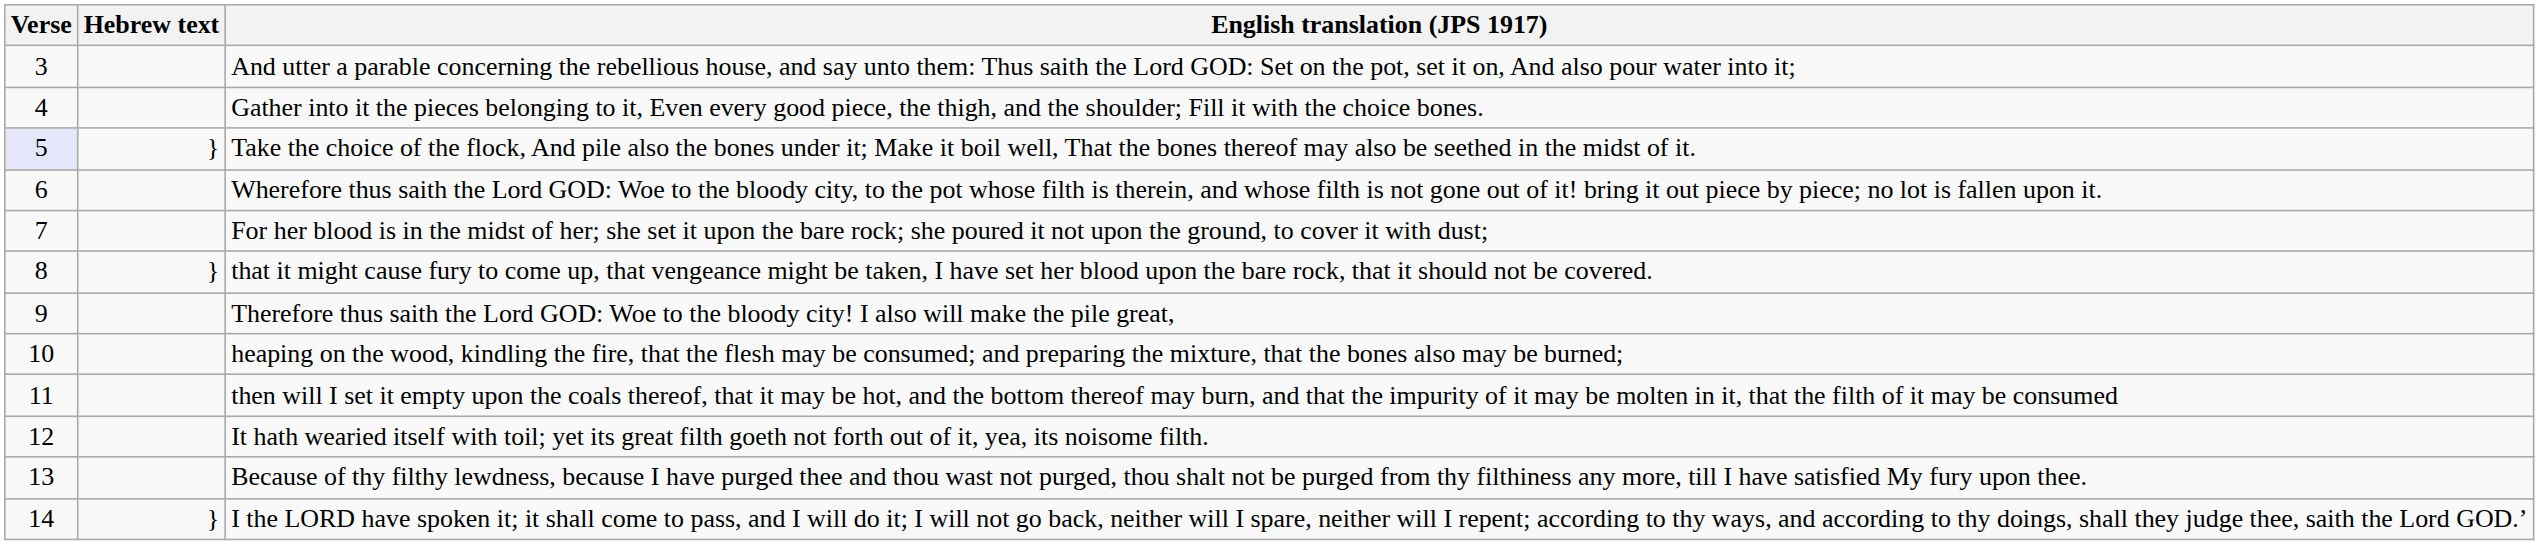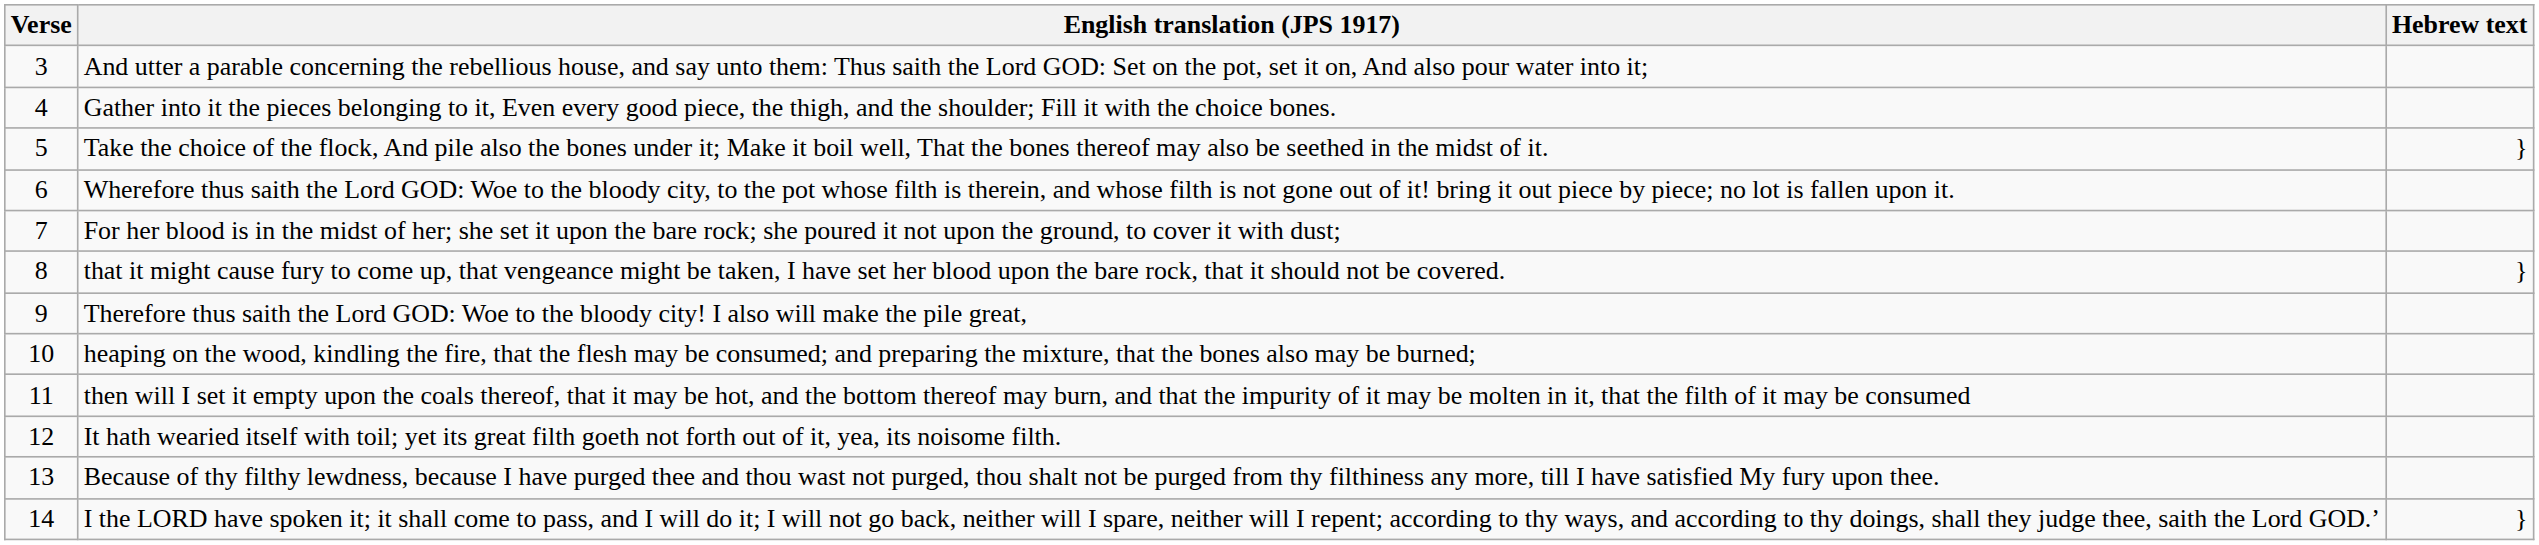columns swapped: (151, 25) <-> (1379, 25)
(41, 148) lavender background -> (41, 148) no background
